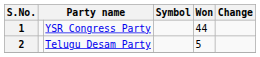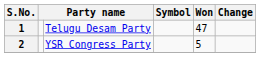(98, 28) YSR Congress Party -> (98, 28) Telugu Desam Party
(201, 28) 44 -> (201, 28) 47
(98, 44) Telugu Desam Party -> (98, 44) YSR Congress Party
